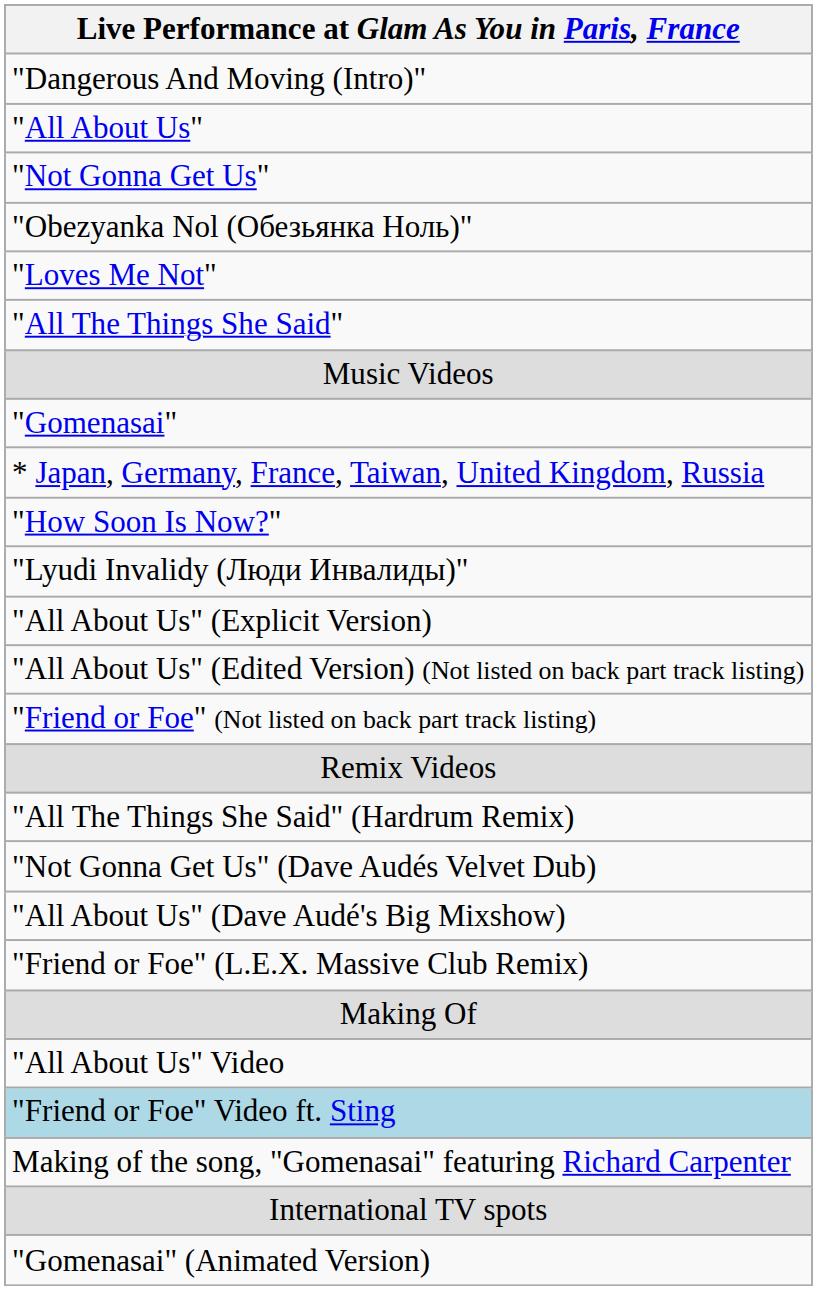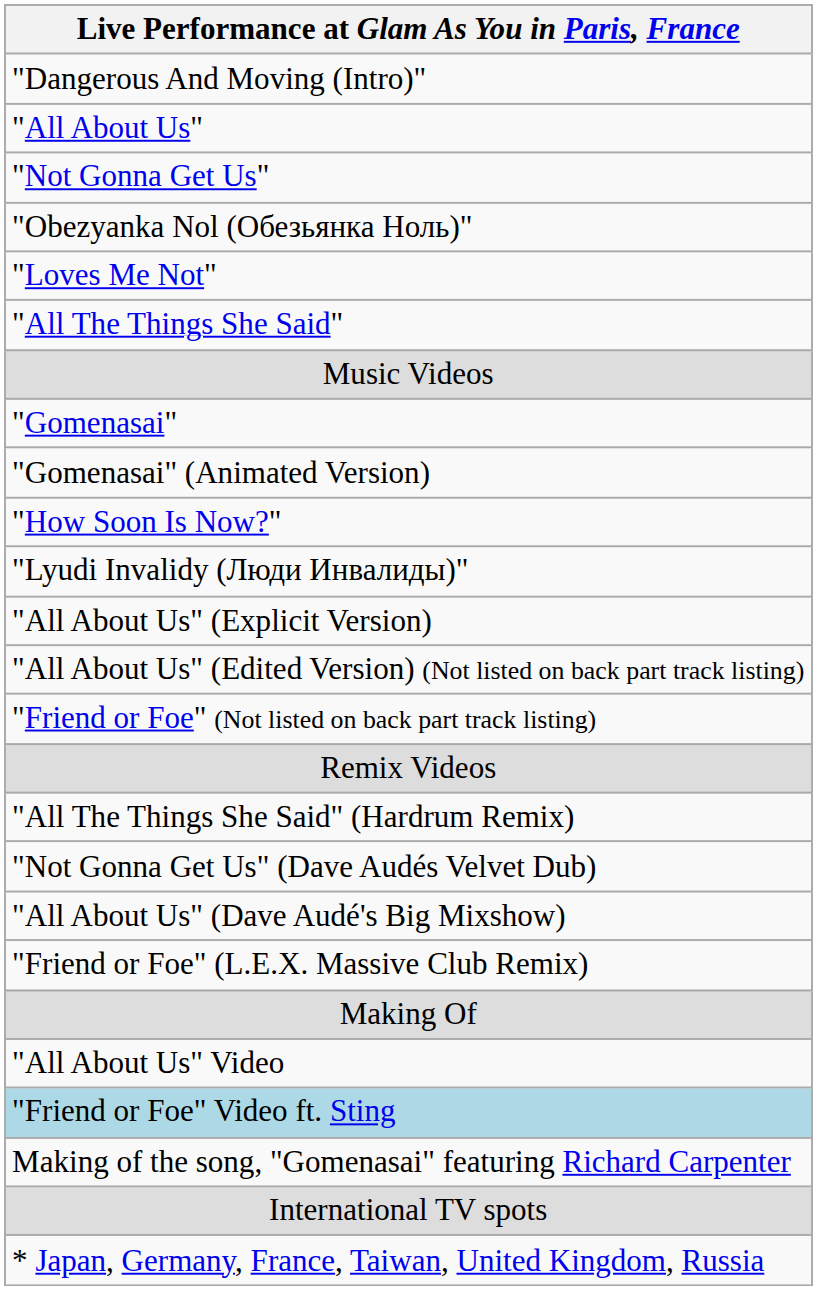(388, 472) * Japan, Germany, France, Taiwan, United Kingdom, Russia -> (221, 472) "Gomenasai" (Animated Version)
(221, 1259) "Gomenasai" (Animated Version) -> (388, 1259) * Japan, Germany, France, Taiwan, United Kingdom, Russia
